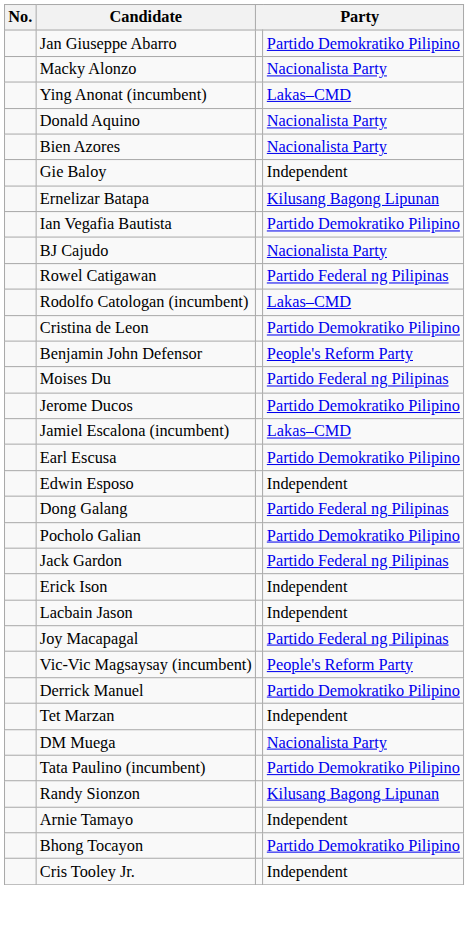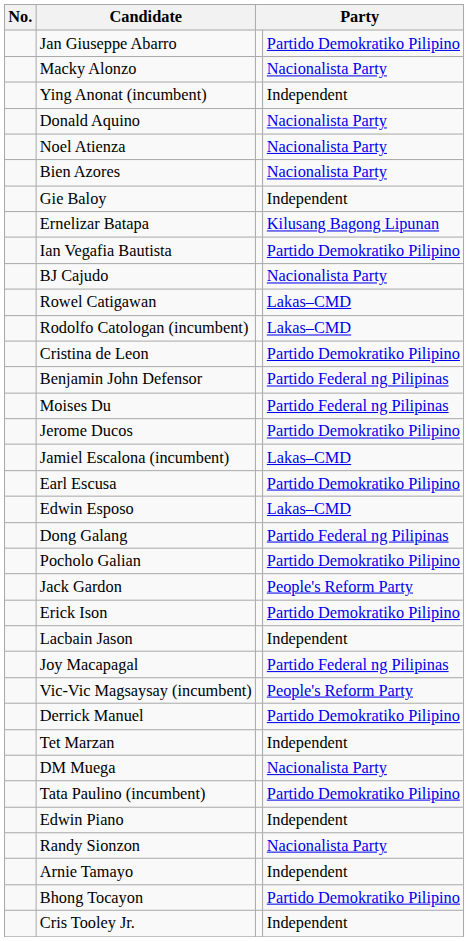(309, 95) Lakas–CMD -> (307, 95) Independent
+ row: (83, 146)
(358, 276) Partido Federal ng Pilipinas -> (309, 302) Lakas–CMD
(340, 353) People's Reform Party -> (358, 379) Partido Federal ng Pilipinas
(307, 483) Independent -> (309, 509) Lakas–CMD
(358, 560) Partido Federal ng Pilipinas -> (340, 586) People's Reform Party
(307, 586) Independent -> (363, 612) Partido Demokratiko Pilipino
+ row: (82, 819)
(353, 793) Kilusang Bagong Lipunan -> (327, 845) Nacionalista Party
